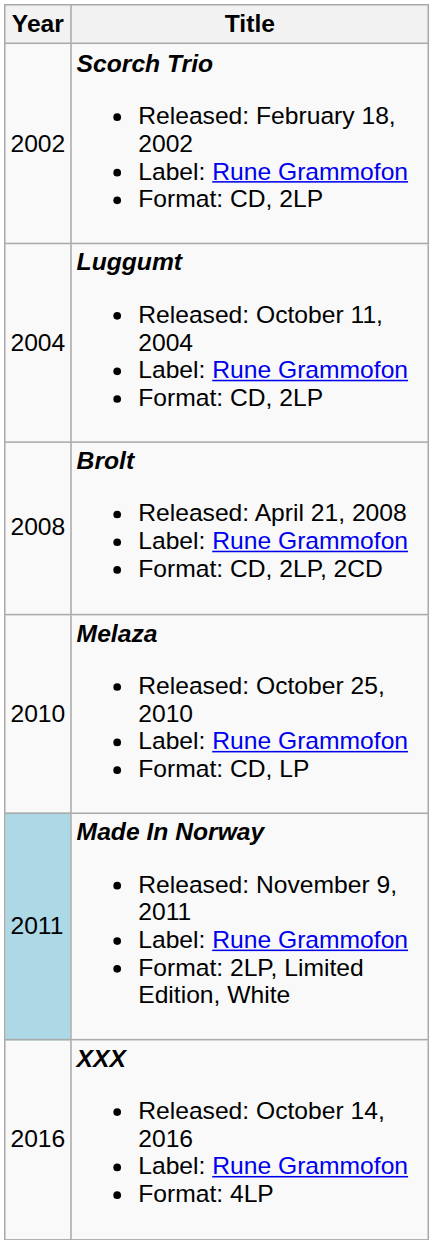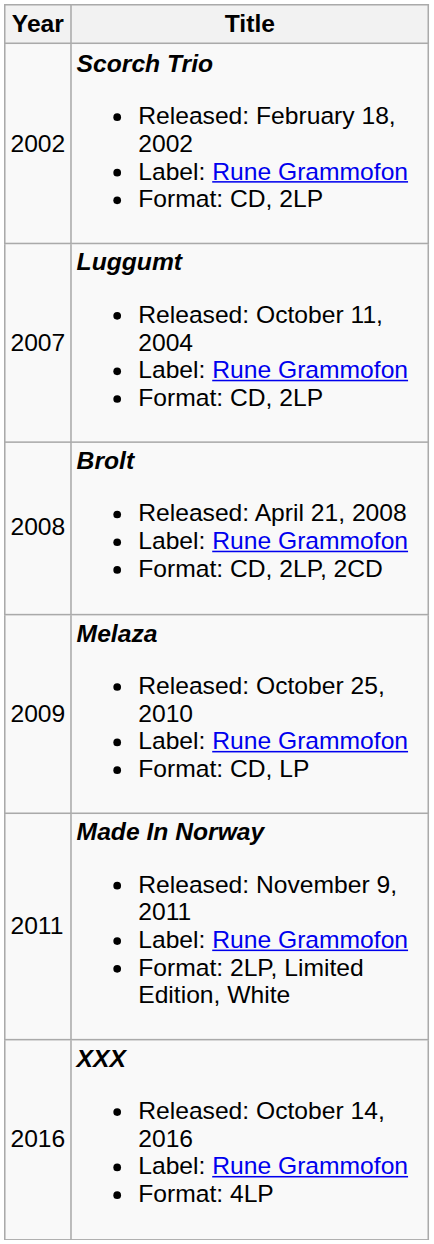(38, 342) 2004 -> (38, 342) 2007
(38, 713) 2010 -> (38, 713) 2009
(37, 926) lightblue background -> (37, 926) no background
